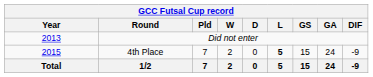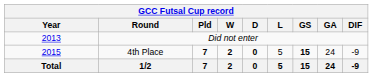(205, 52) normal -> (205, 52) bold
(230, 52) normal -> (230, 52) bold
(255, 52) normal -> (255, 52) bold
(280, 52) bold -> (280, 52) normal
(305, 52) normal -> (305, 52) bold
